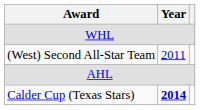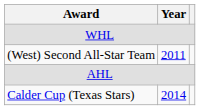(174, 94) bold -> (174, 94) normal
